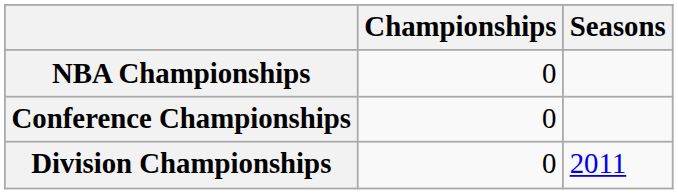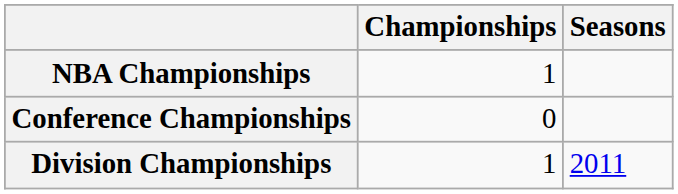(549, 73) 0 -> (549, 73) 1
(549, 164) 0 -> (549, 164) 1
